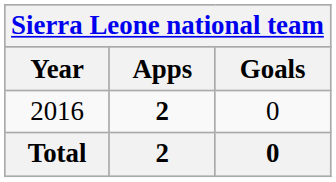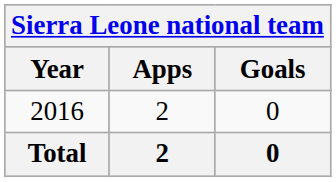(162, 111) bold -> (162, 111) normal
